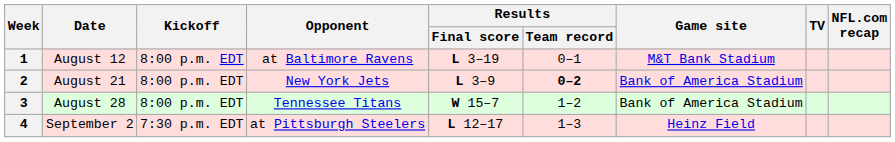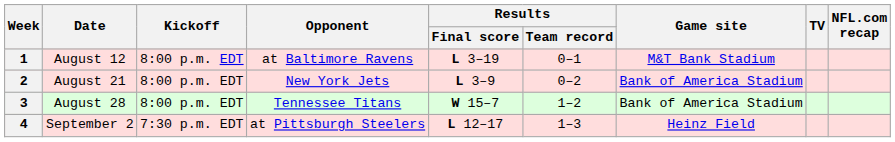(569, 81) bold -> (569, 81) normal
